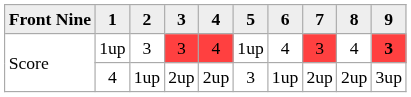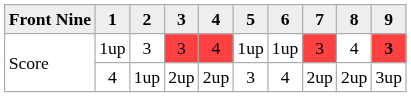(285, 47) 4 -> (285, 47) 1up
(285, 76) 1up -> (285, 76) 4
